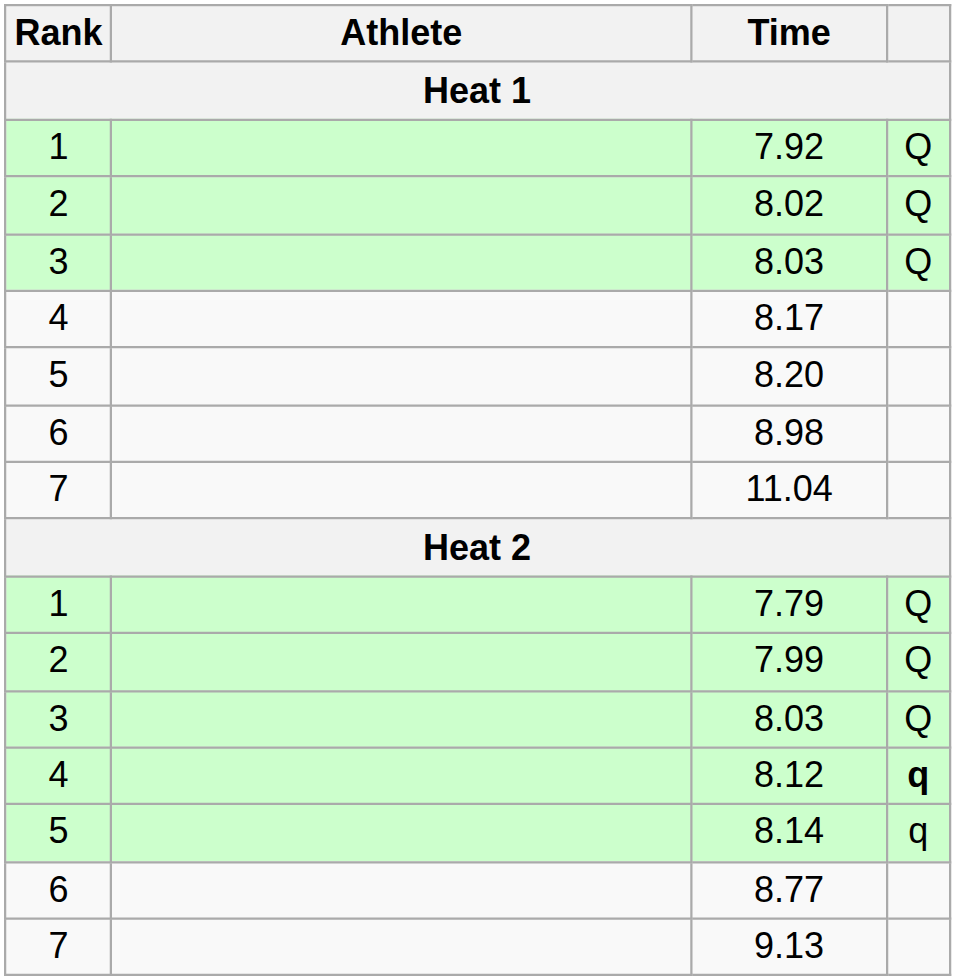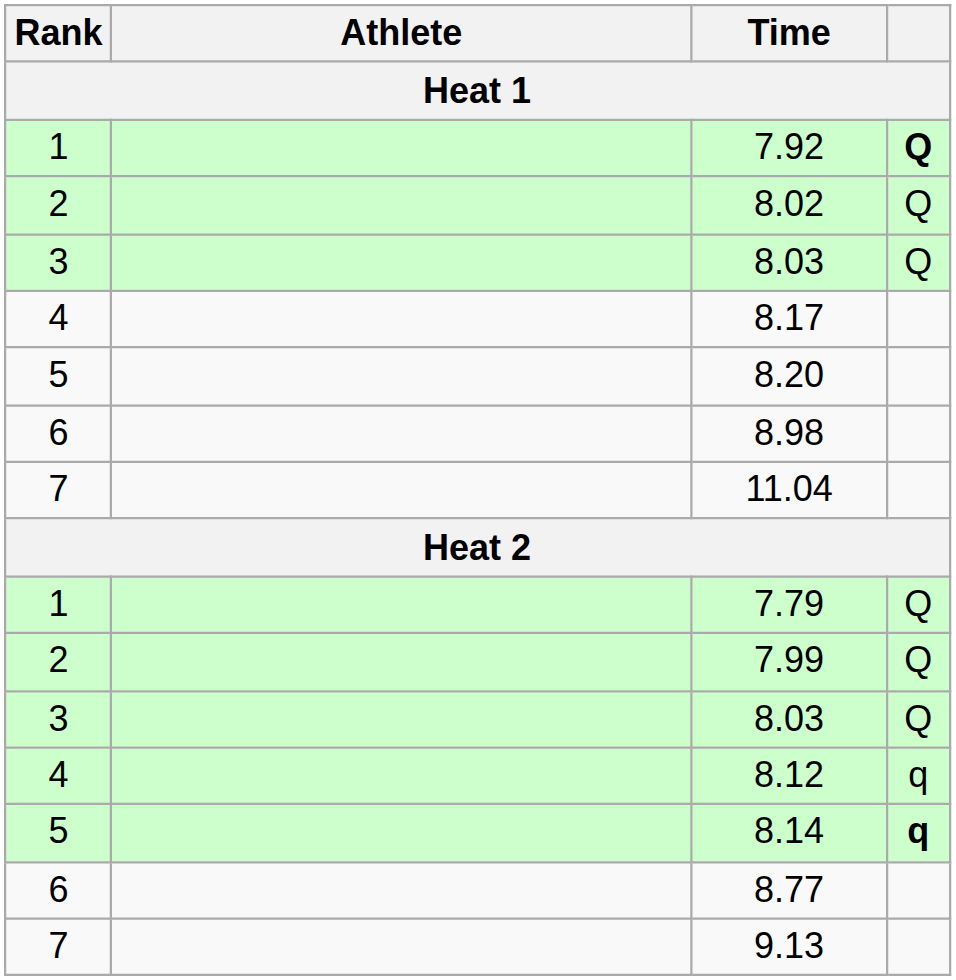(918, 147) normal -> (918, 147) bold
(918, 775) bold -> (918, 775) normal
(918, 832) normal -> (918, 832) bold
